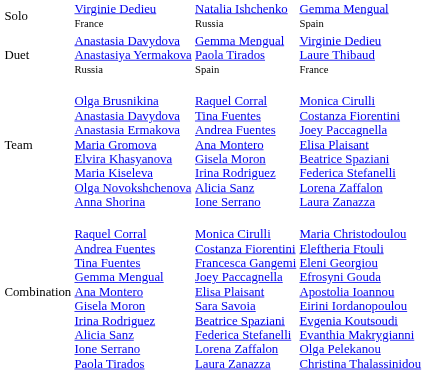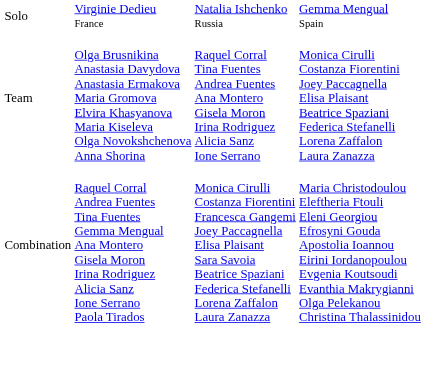- row: (17, 55)
